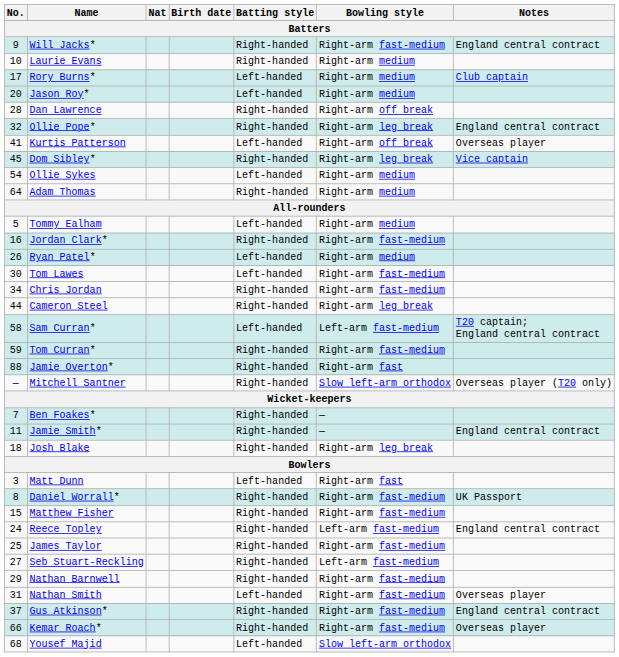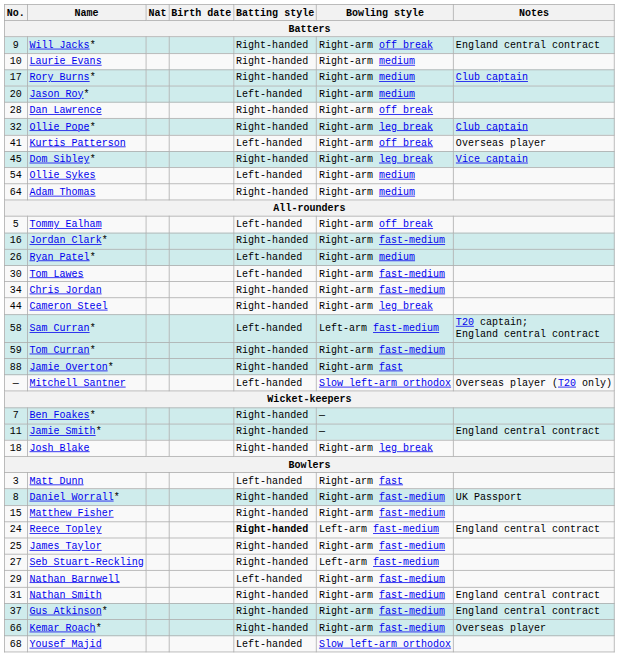(382, 45) Right-arm fast-medium -> (376, 45) Right-arm off break
(269, 78) Left-handed -> (272, 78) Right-handed
(528, 127) England central contract -> (492, 127) Club captain
(367, 225) Right-arm medium -> (376, 225) Right-arm off break
(272, 383) Right-handed -> (269, 383) Left-handed
(272, 530) normal -> (272, 530) bold
(272, 579) Right-handed -> (269, 579) Left-handed
(269, 595) Left-handed -> (272, 595) Right-handed
(501, 595) Overseas player -> (528, 595) England central contract
